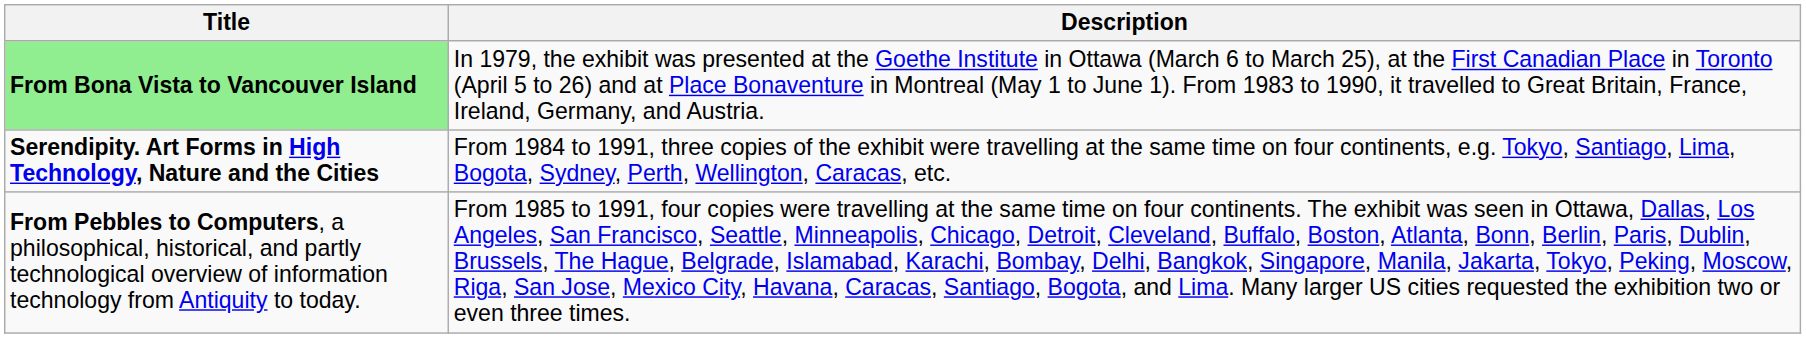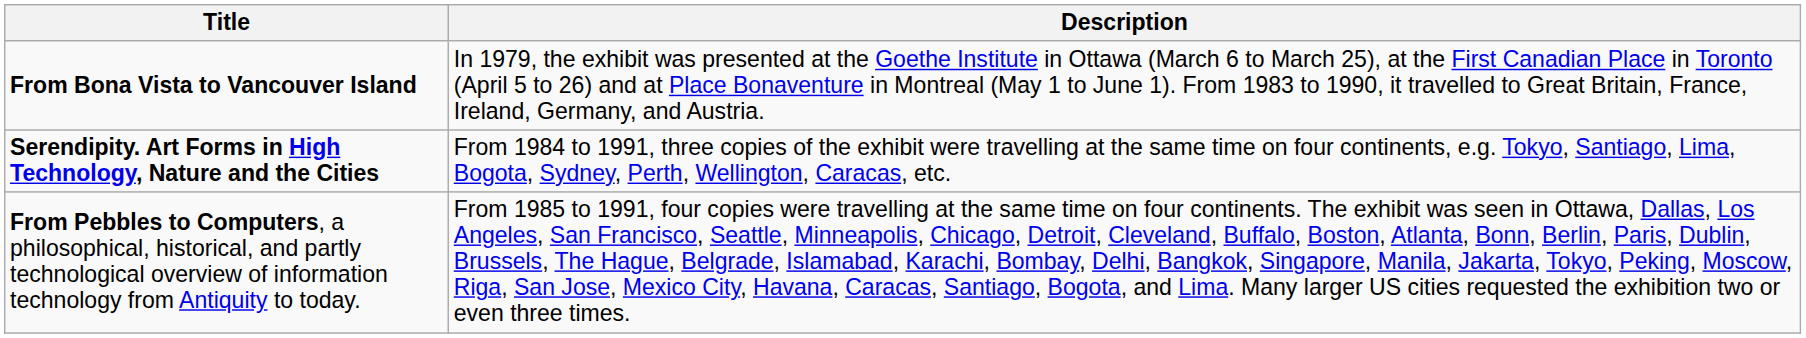(213, 85) lightgreen background -> (213, 85) no background
